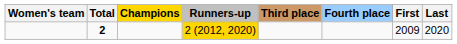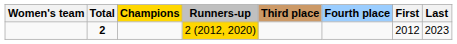(407, 31) 2009 -> (407, 31) 2012
(437, 31) 2020 -> (437, 31) 2023
